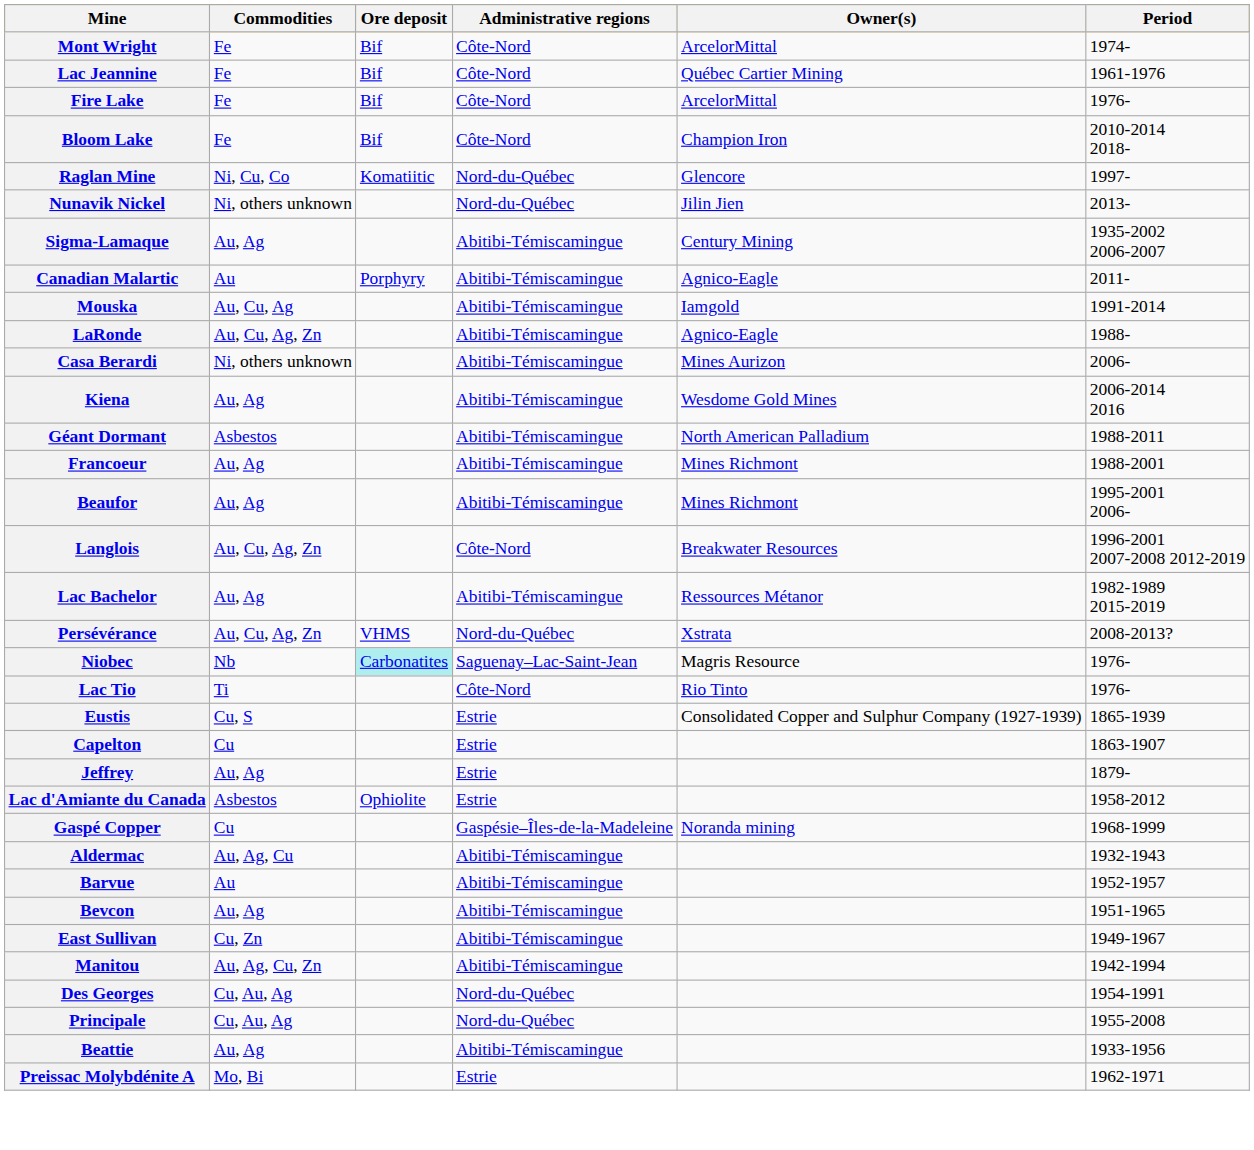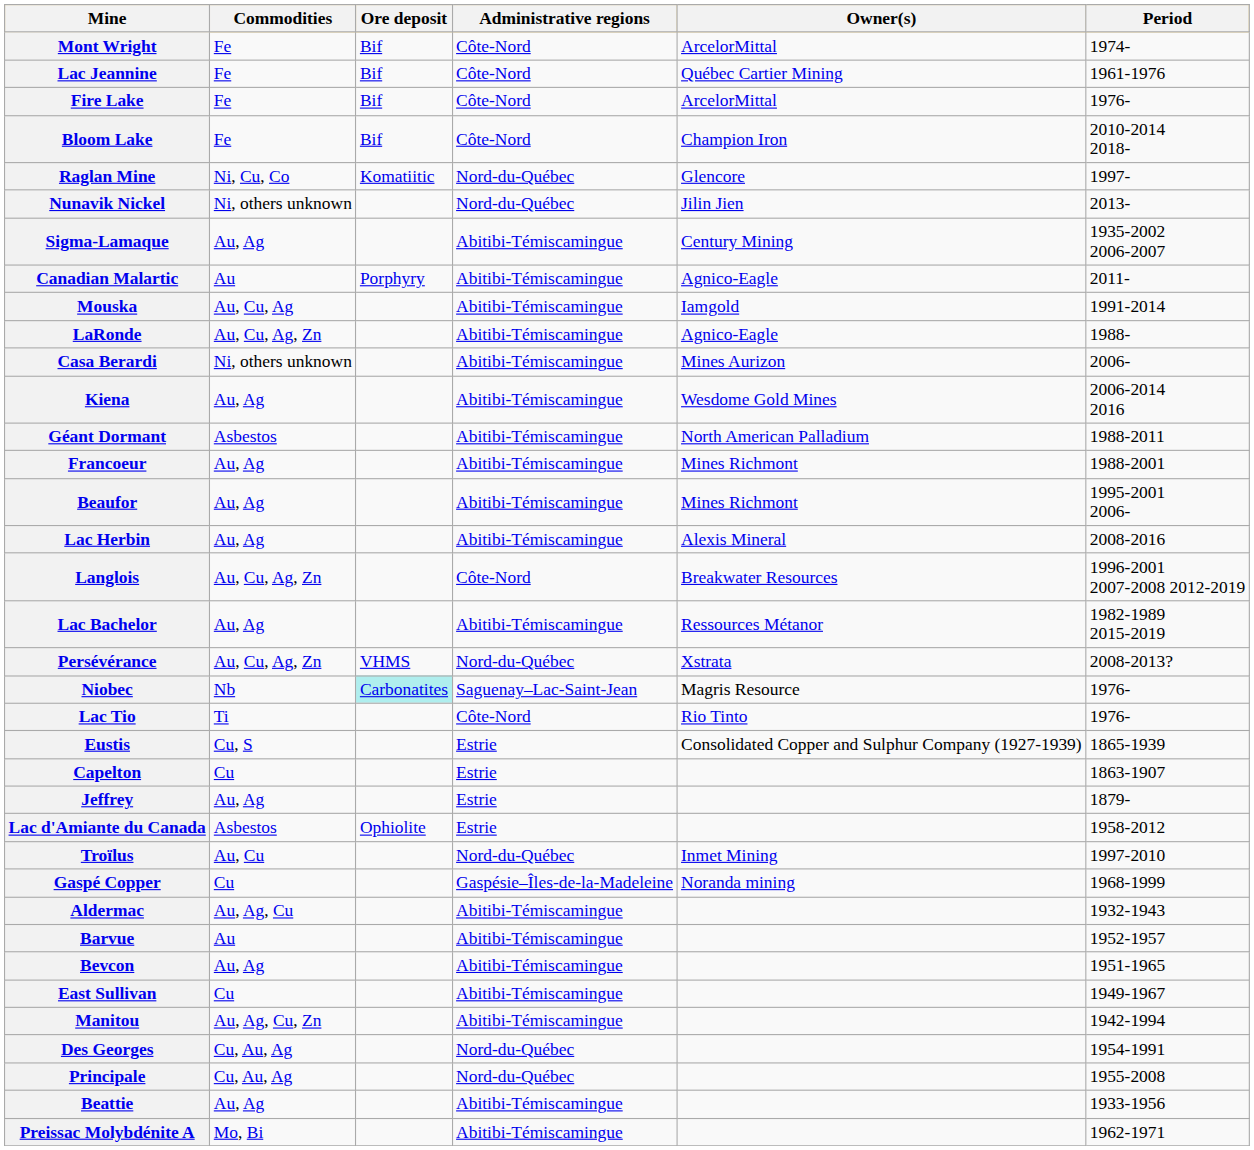+ row: (107, 539)
+ row: (107, 855)
(238, 938) Cu, Zn -> (224, 993) Cu
(476, 1076) Estrie -> (539, 1131) Abitibi-Témiscamingue
